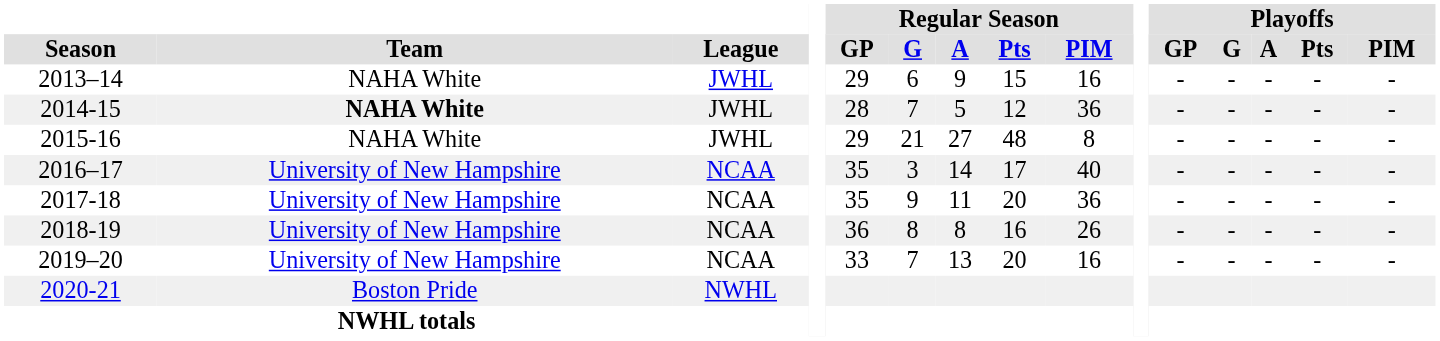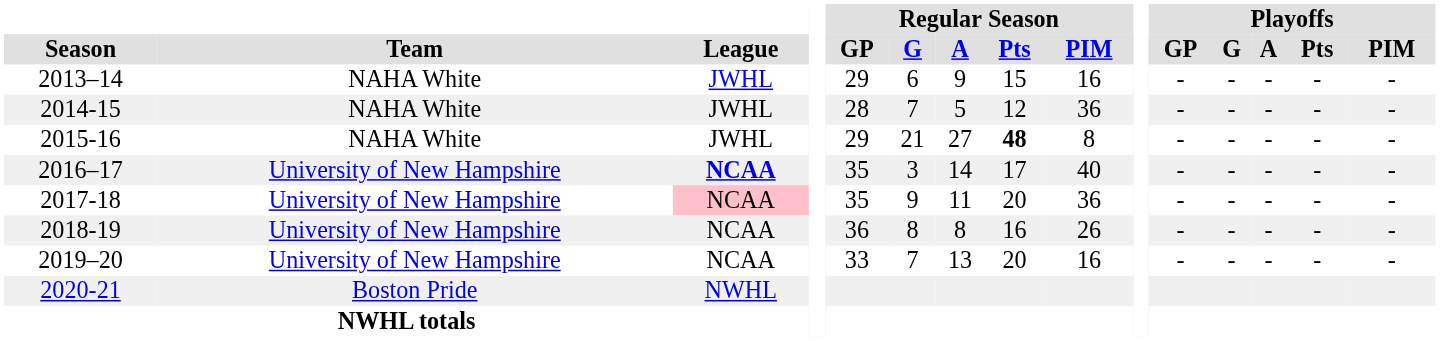(415, 109) bold -> (415, 109) normal
(1015, 139) normal -> (1015, 139) bold
(741, 169) normal -> (741, 169) bold
(741, 200) no background -> (741, 200) pink background
